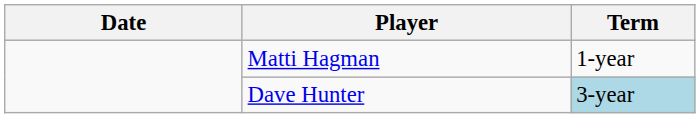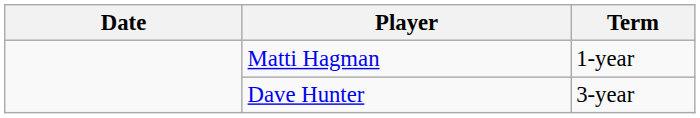(605, 94) lightblue background -> (605, 94) no background
